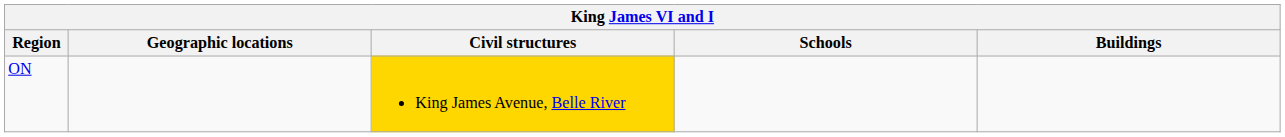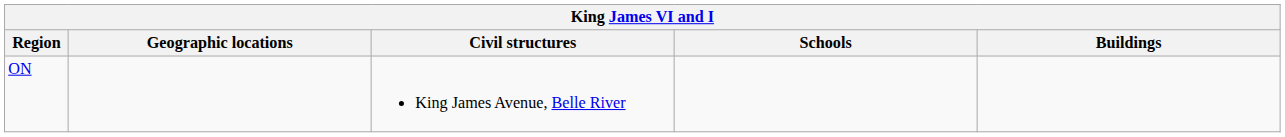(523, 103) gold background -> (523, 103) no background
